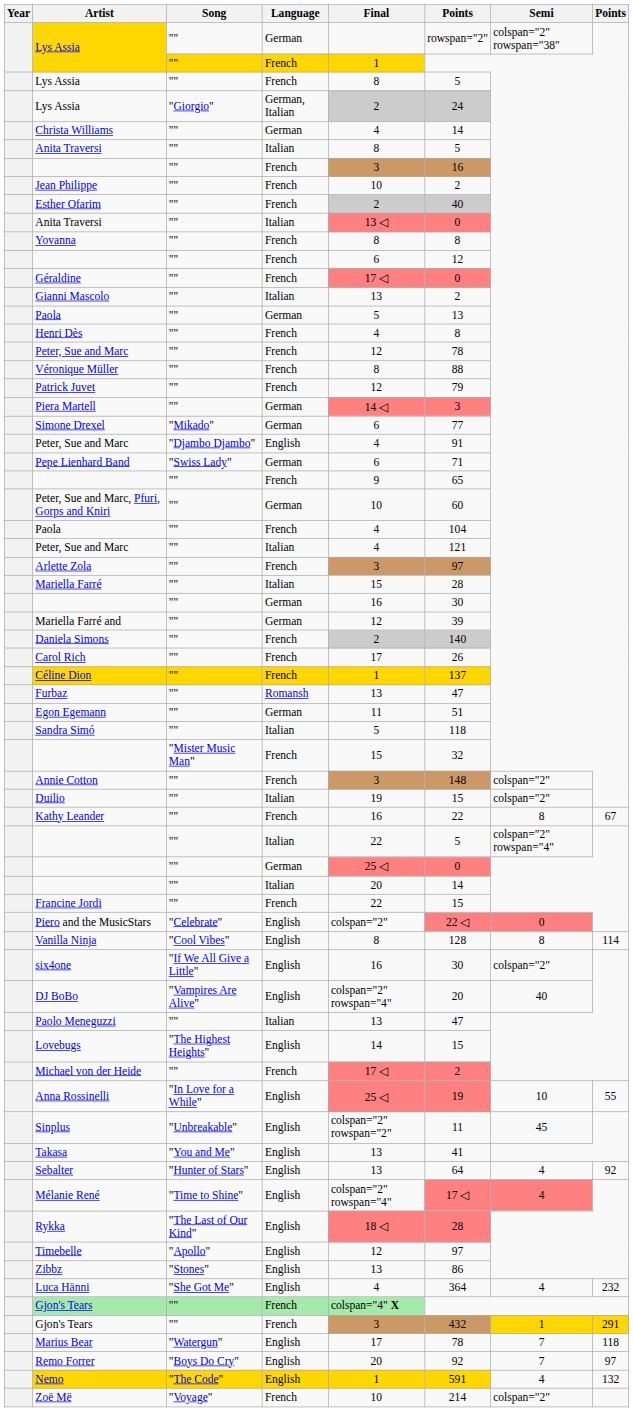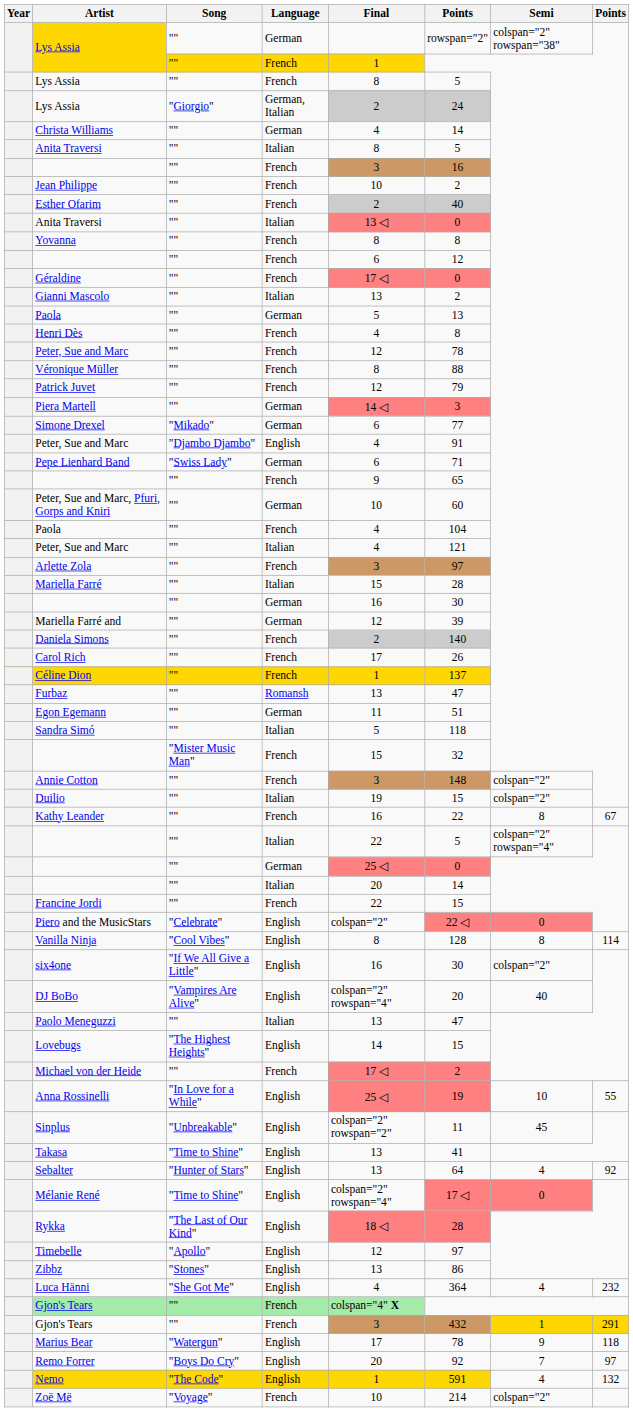(202, 1152) "You and Me" -> (206, 1152) "Time to Shine"
(542, 1195) 4 -> (542, 1195) 0
(542, 1342) 7 -> (542, 1342) 9
